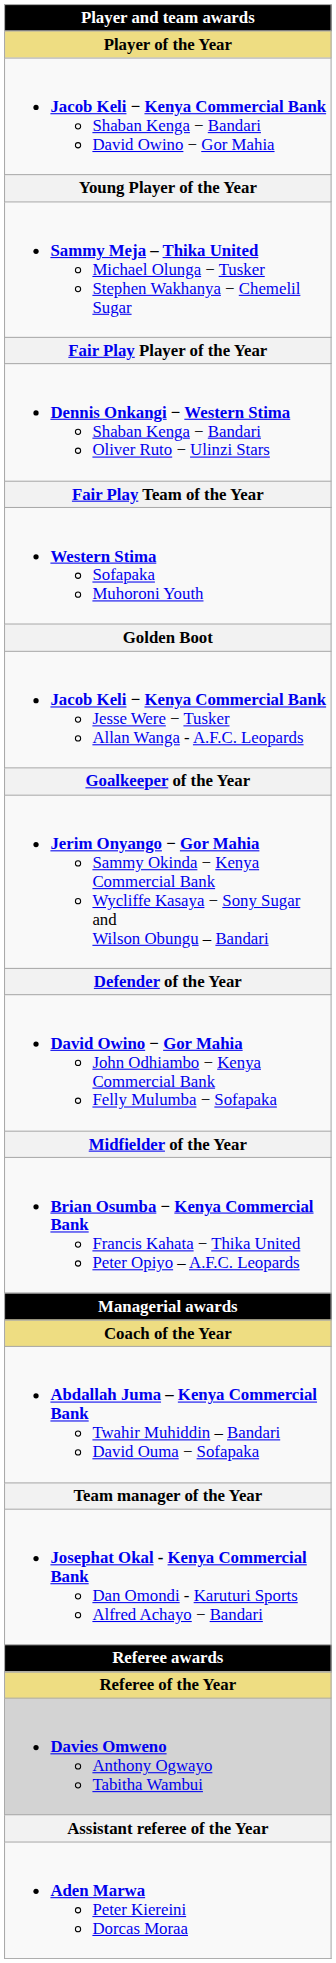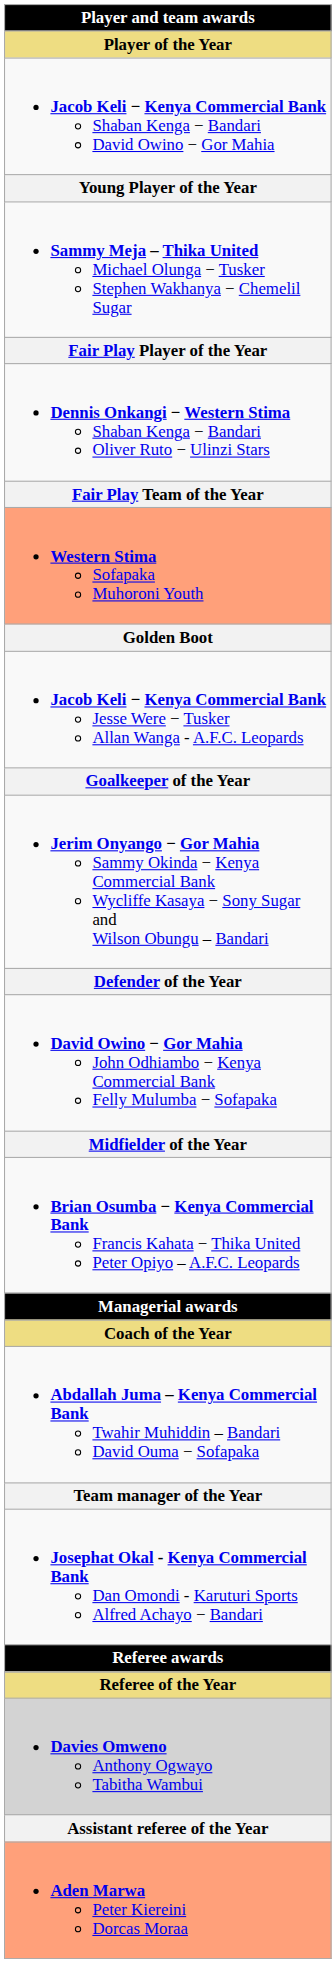(168, 575) no background -> (168, 575) lightsalmon background
(168, 1910) no background -> (168, 1910) lightsalmon background
